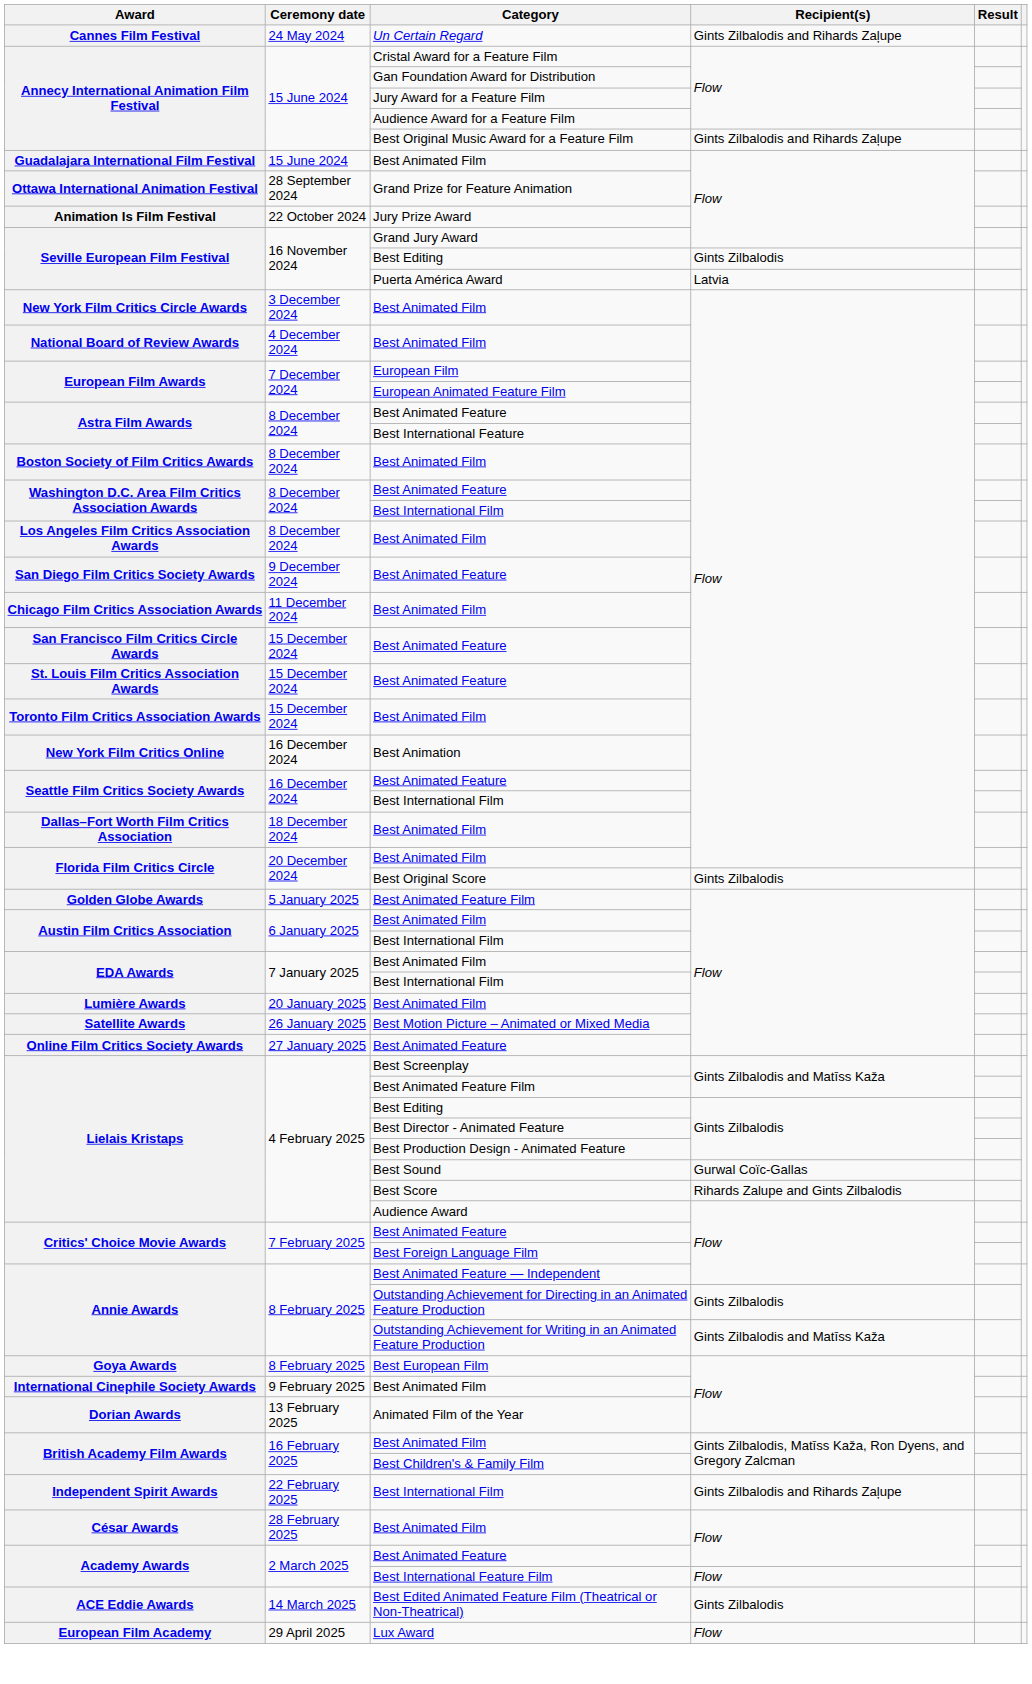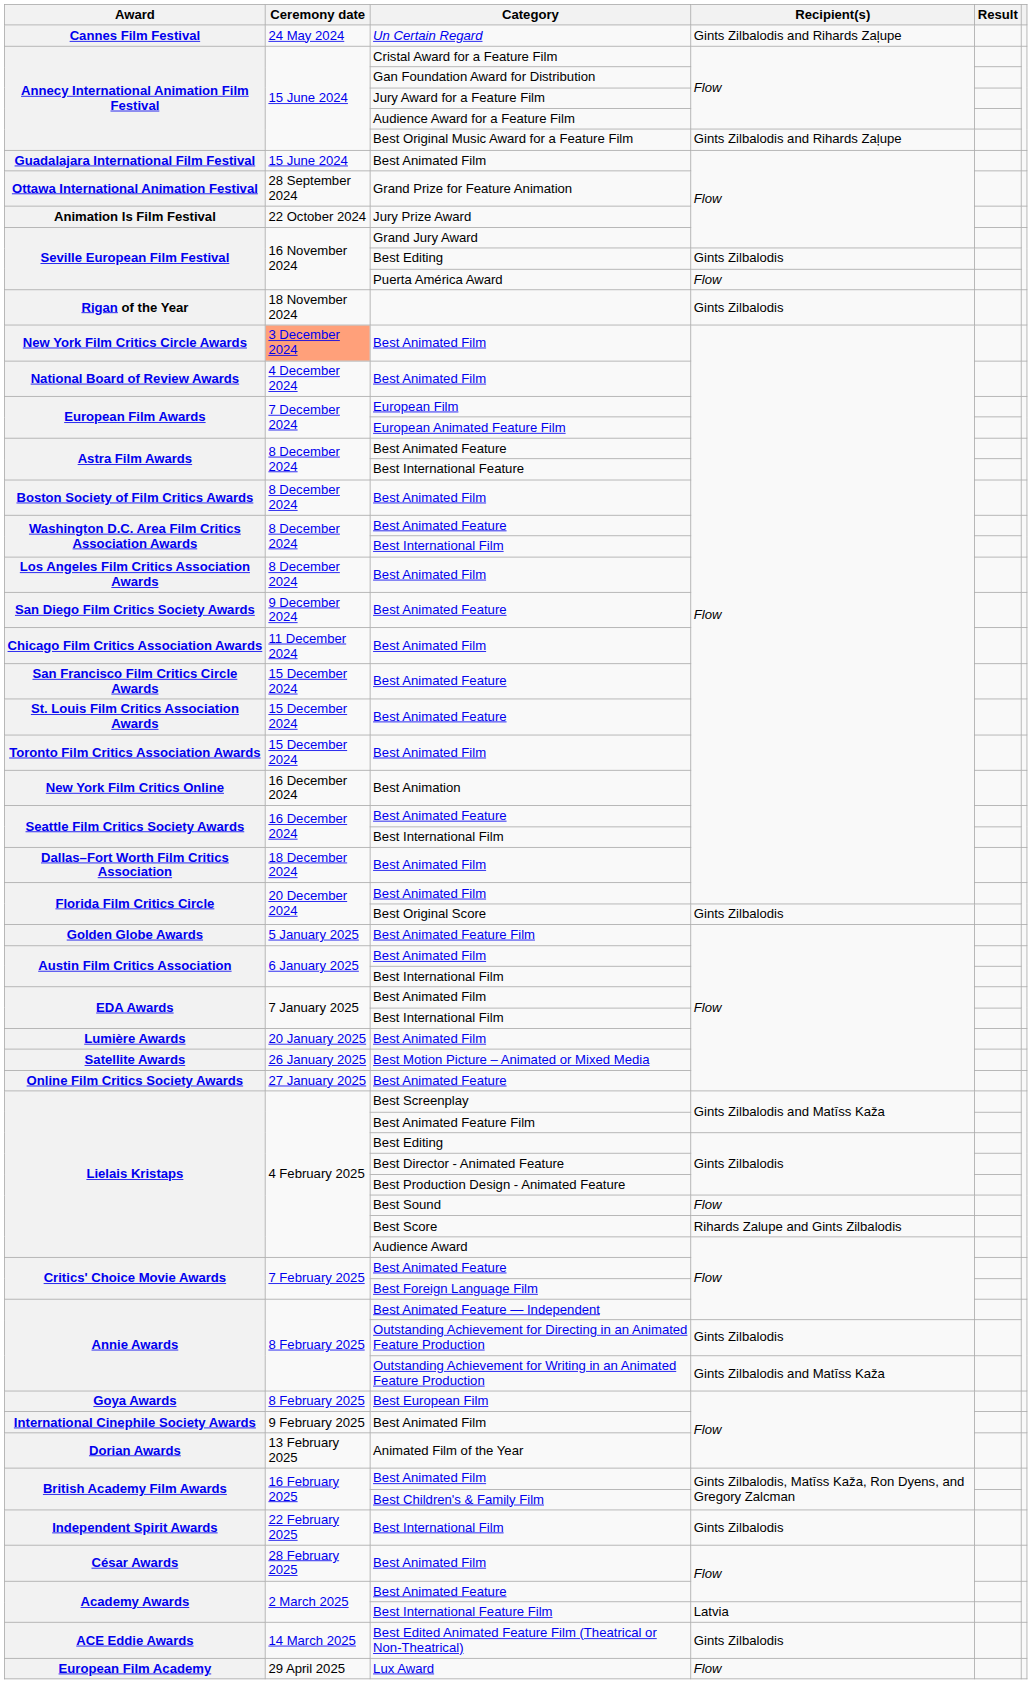(711, 279) Latvia -> (708, 279) Flow
+ row: (135, 307)
(304, 307) no background -> (304, 343) lightsalmon background
(751, 1169) Gurwal Coïc-Gallas -> (708, 1205) Flow
(798, 1492) Gints Zilbalodis and Rihards Zaļupe -> (739, 1527) Gints Zilbalodis
(708, 1576) Flow -> (711, 1612) Latvia
